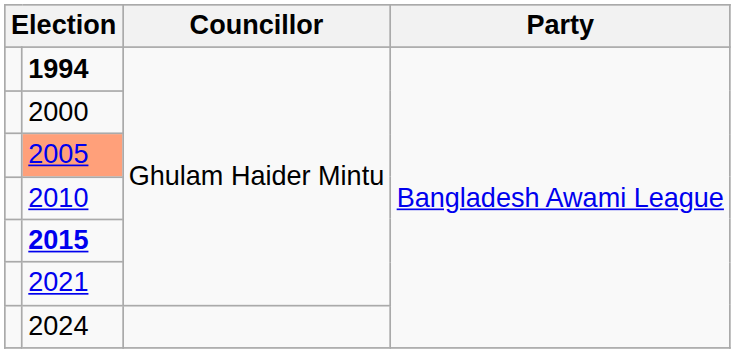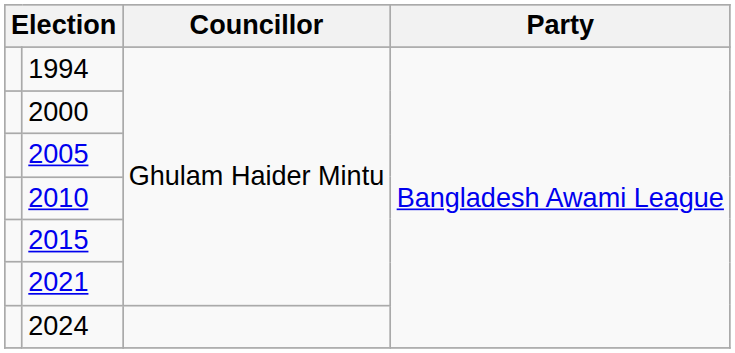(58, 68) bold -> (58, 68) normal
(58, 154) lightsalmon background -> (58, 154) no background
(58, 240) bold -> (58, 240) normal
